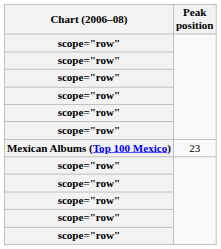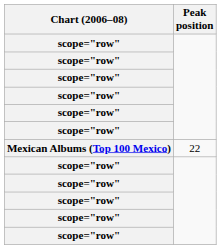(195, 148) 23 -> (195, 148) 22
